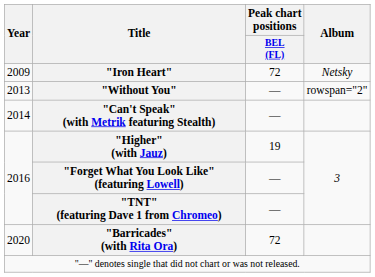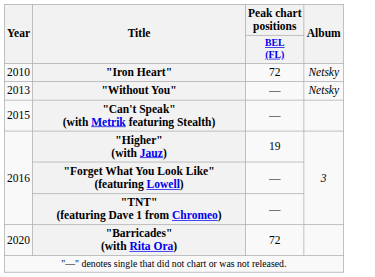(19, 72) 2009 -> (19, 72) 2010
(337, 90) rowspan="2" -> (324, 90) Netsky
(19, 115) 2014 -> (19, 115) 2015
